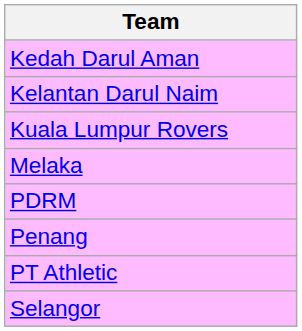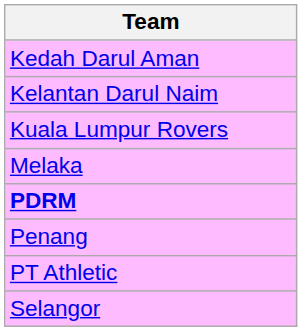(43, 201) normal -> (43, 201) bold
